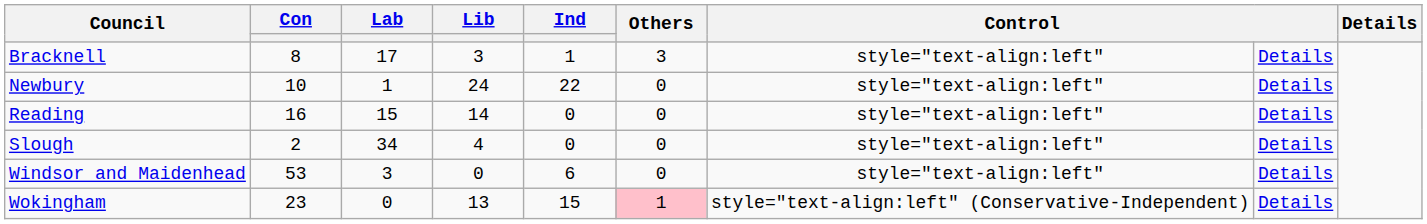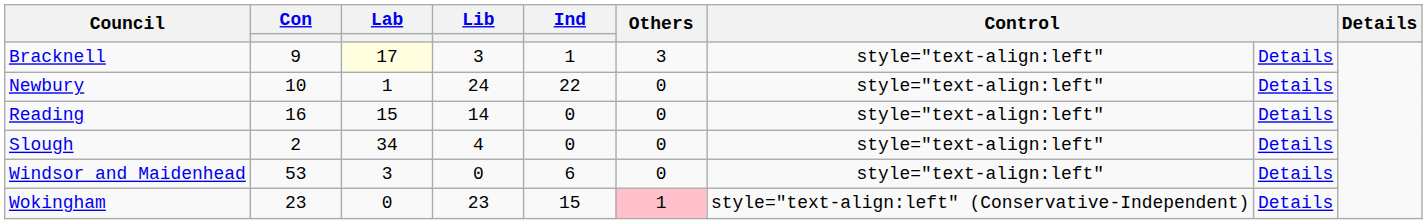(296, 57) 8 -> (296, 57) 9
(387, 57) no background -> (387, 57) lightyellow background
(478, 203) 13 -> (478, 203) 23
